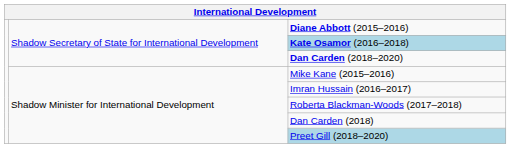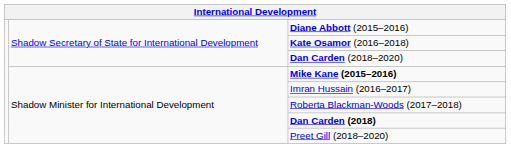(349, 43) lightblue background -> (349, 43) no background
(342, 74) normal -> (343, 74) bold
(332, 120) normal -> (333, 120) bold
(339, 136) lightblue background -> (339, 136) no background
